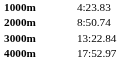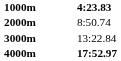(94, 7) normal -> (94, 7) bold
(97, 53) normal -> (97, 53) bold
